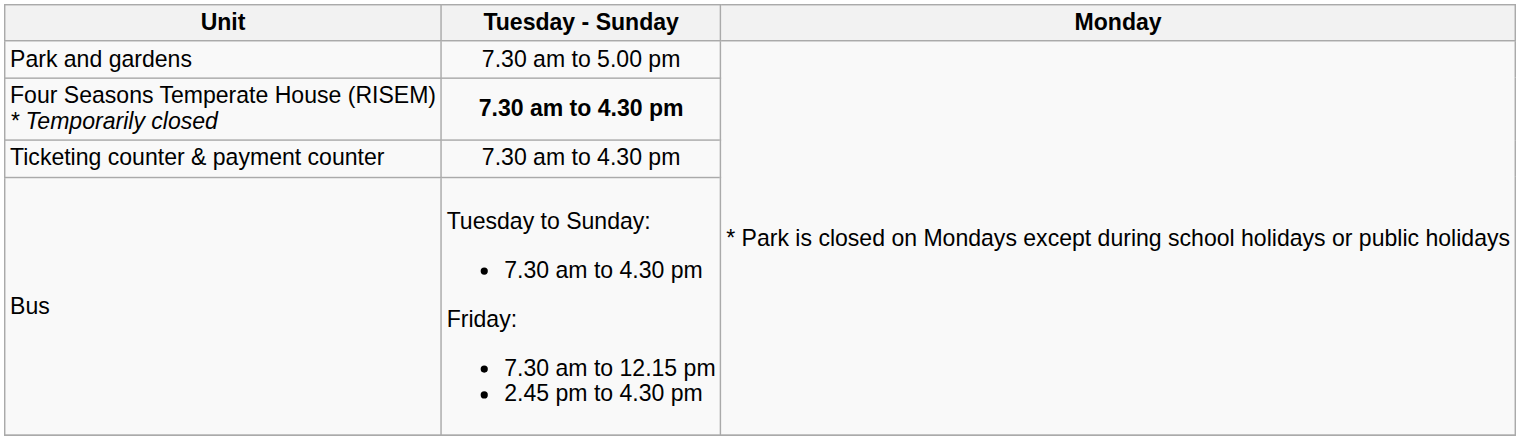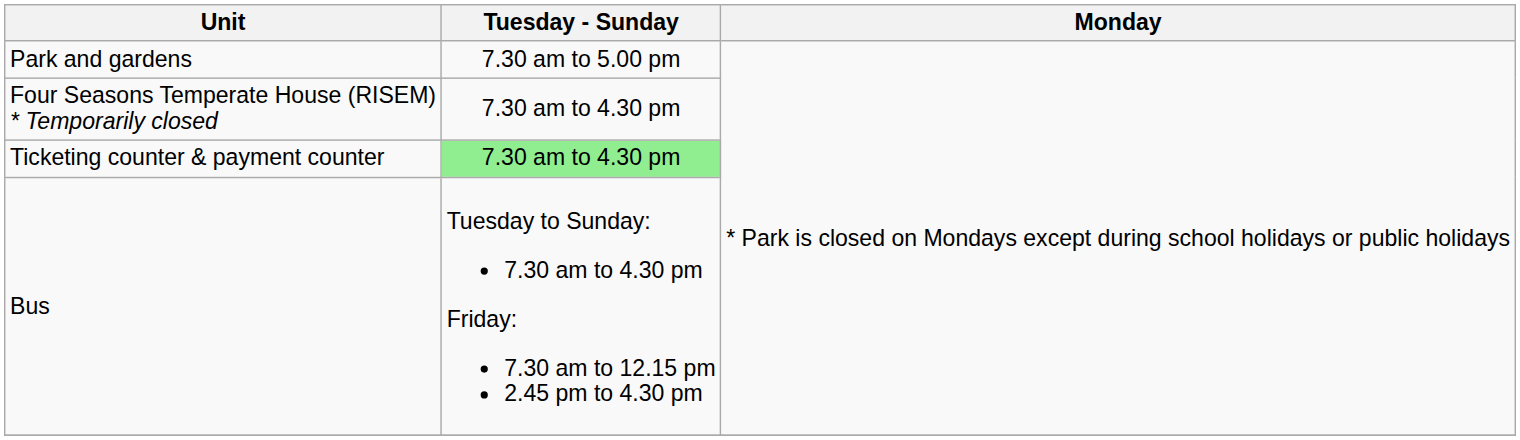(581, 108) bold -> (581, 108) normal
(581, 158) no background -> (581, 158) lightgreen background
